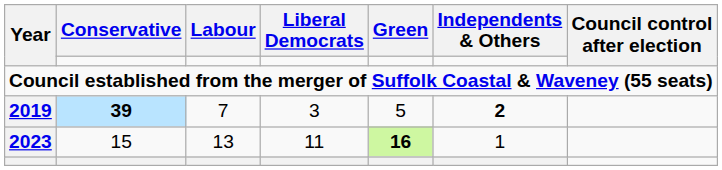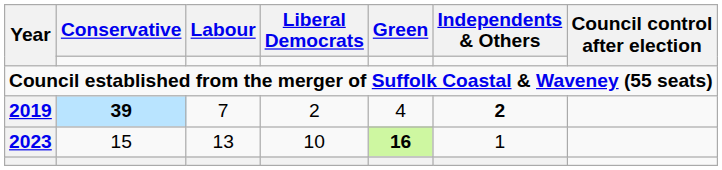(314, 111) 3 -> (314, 111) 2
(401, 111) 5 -> (401, 111) 4
(314, 141) 11 -> (314, 141) 10
